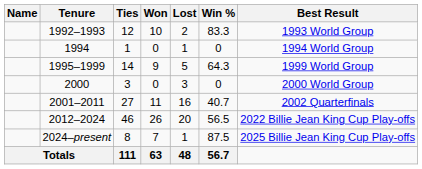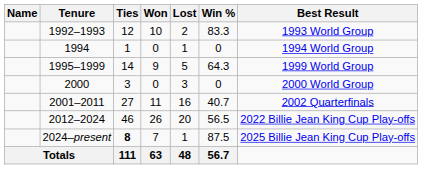(127, 137) normal -> (127, 137) bold
